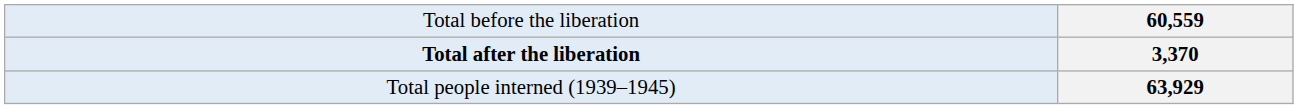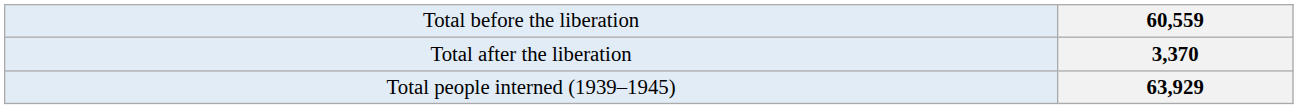(531, 53) bold -> (531, 53) normal
